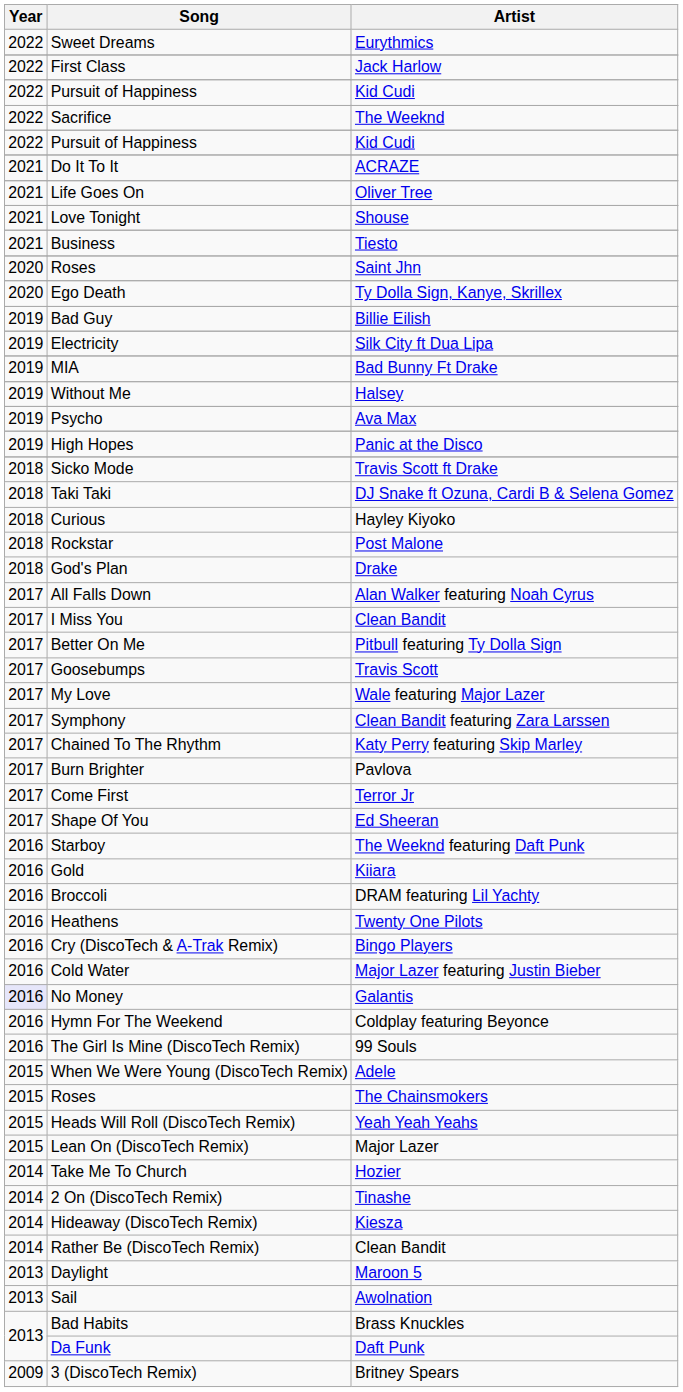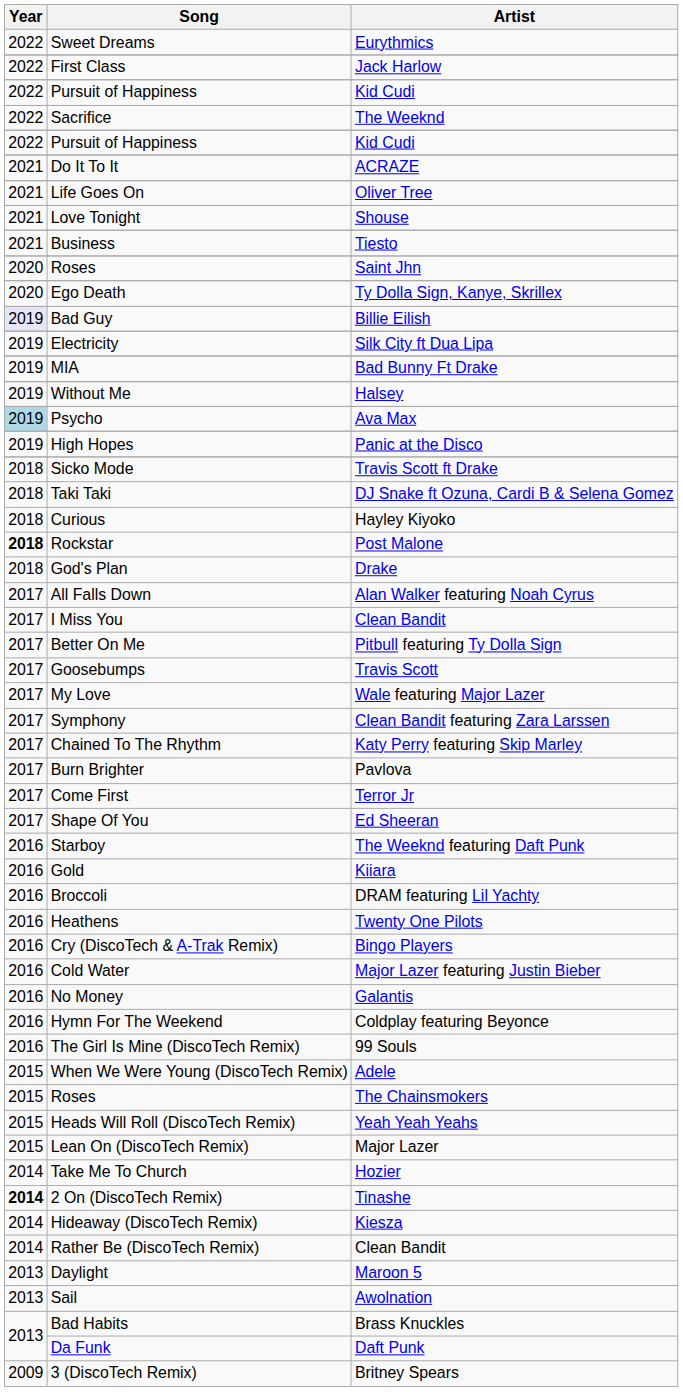(26, 318) no background -> (26, 318) lavender background
(26, 419) no background -> (26, 419) lightblue background
(26, 544) normal -> (26, 544) bold
(26, 996) lavender background -> (26, 996) no background
(26, 1197) normal -> (26, 1197) bold
